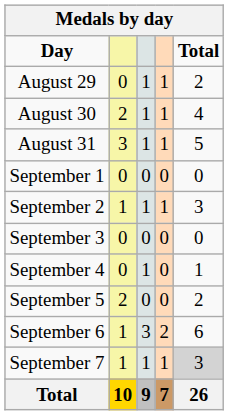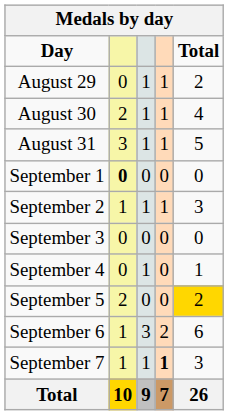(123, 175) normal -> (123, 175) bold
(199, 300) no background -> (199, 300) gold background
(164, 363) normal -> (164, 363) bold
(199, 363) lightgrey background -> (199, 363) no background
